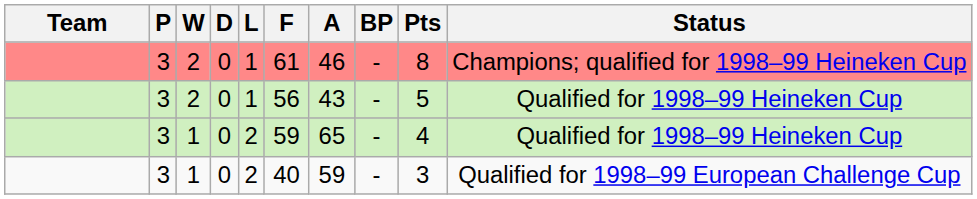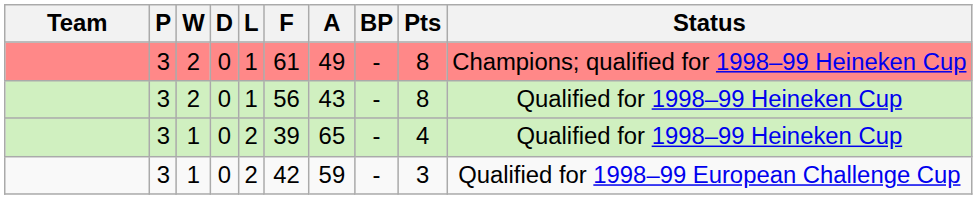(332, 61) 46 -> (332, 61) 49
(423, 99) 5 -> (423, 99) 8
(287, 136) 59 -> (287, 136) 39
(287, 174) 40 -> (287, 174) 42
